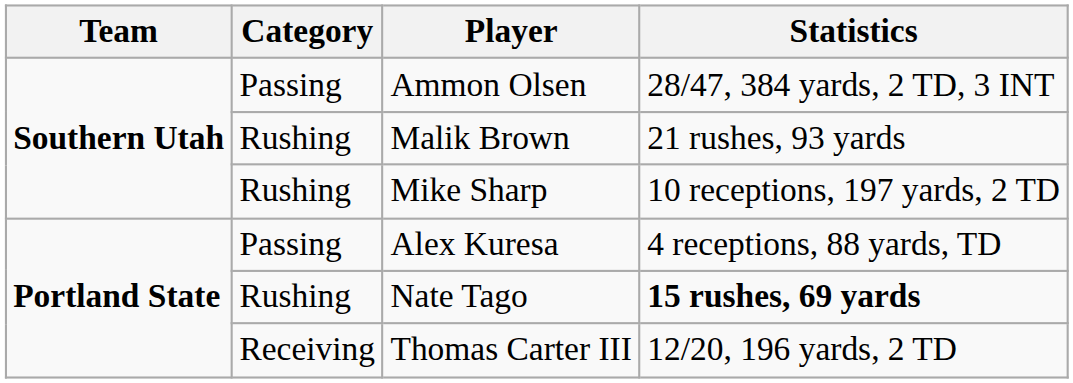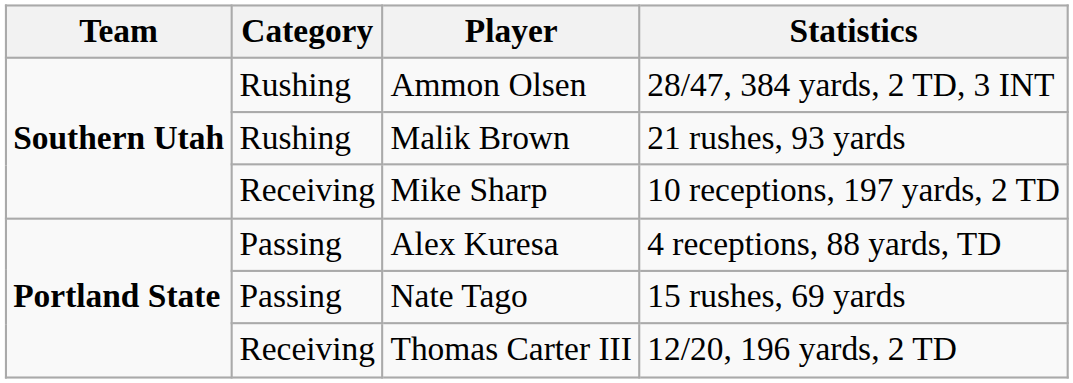(291, 84) Passing -> (295, 84) Rushing
(295, 190) Rushing -> (307, 190) Receiving
(295, 296) Rushing -> (291, 296) Passing
(784, 296) bold -> (776, 296) normal
